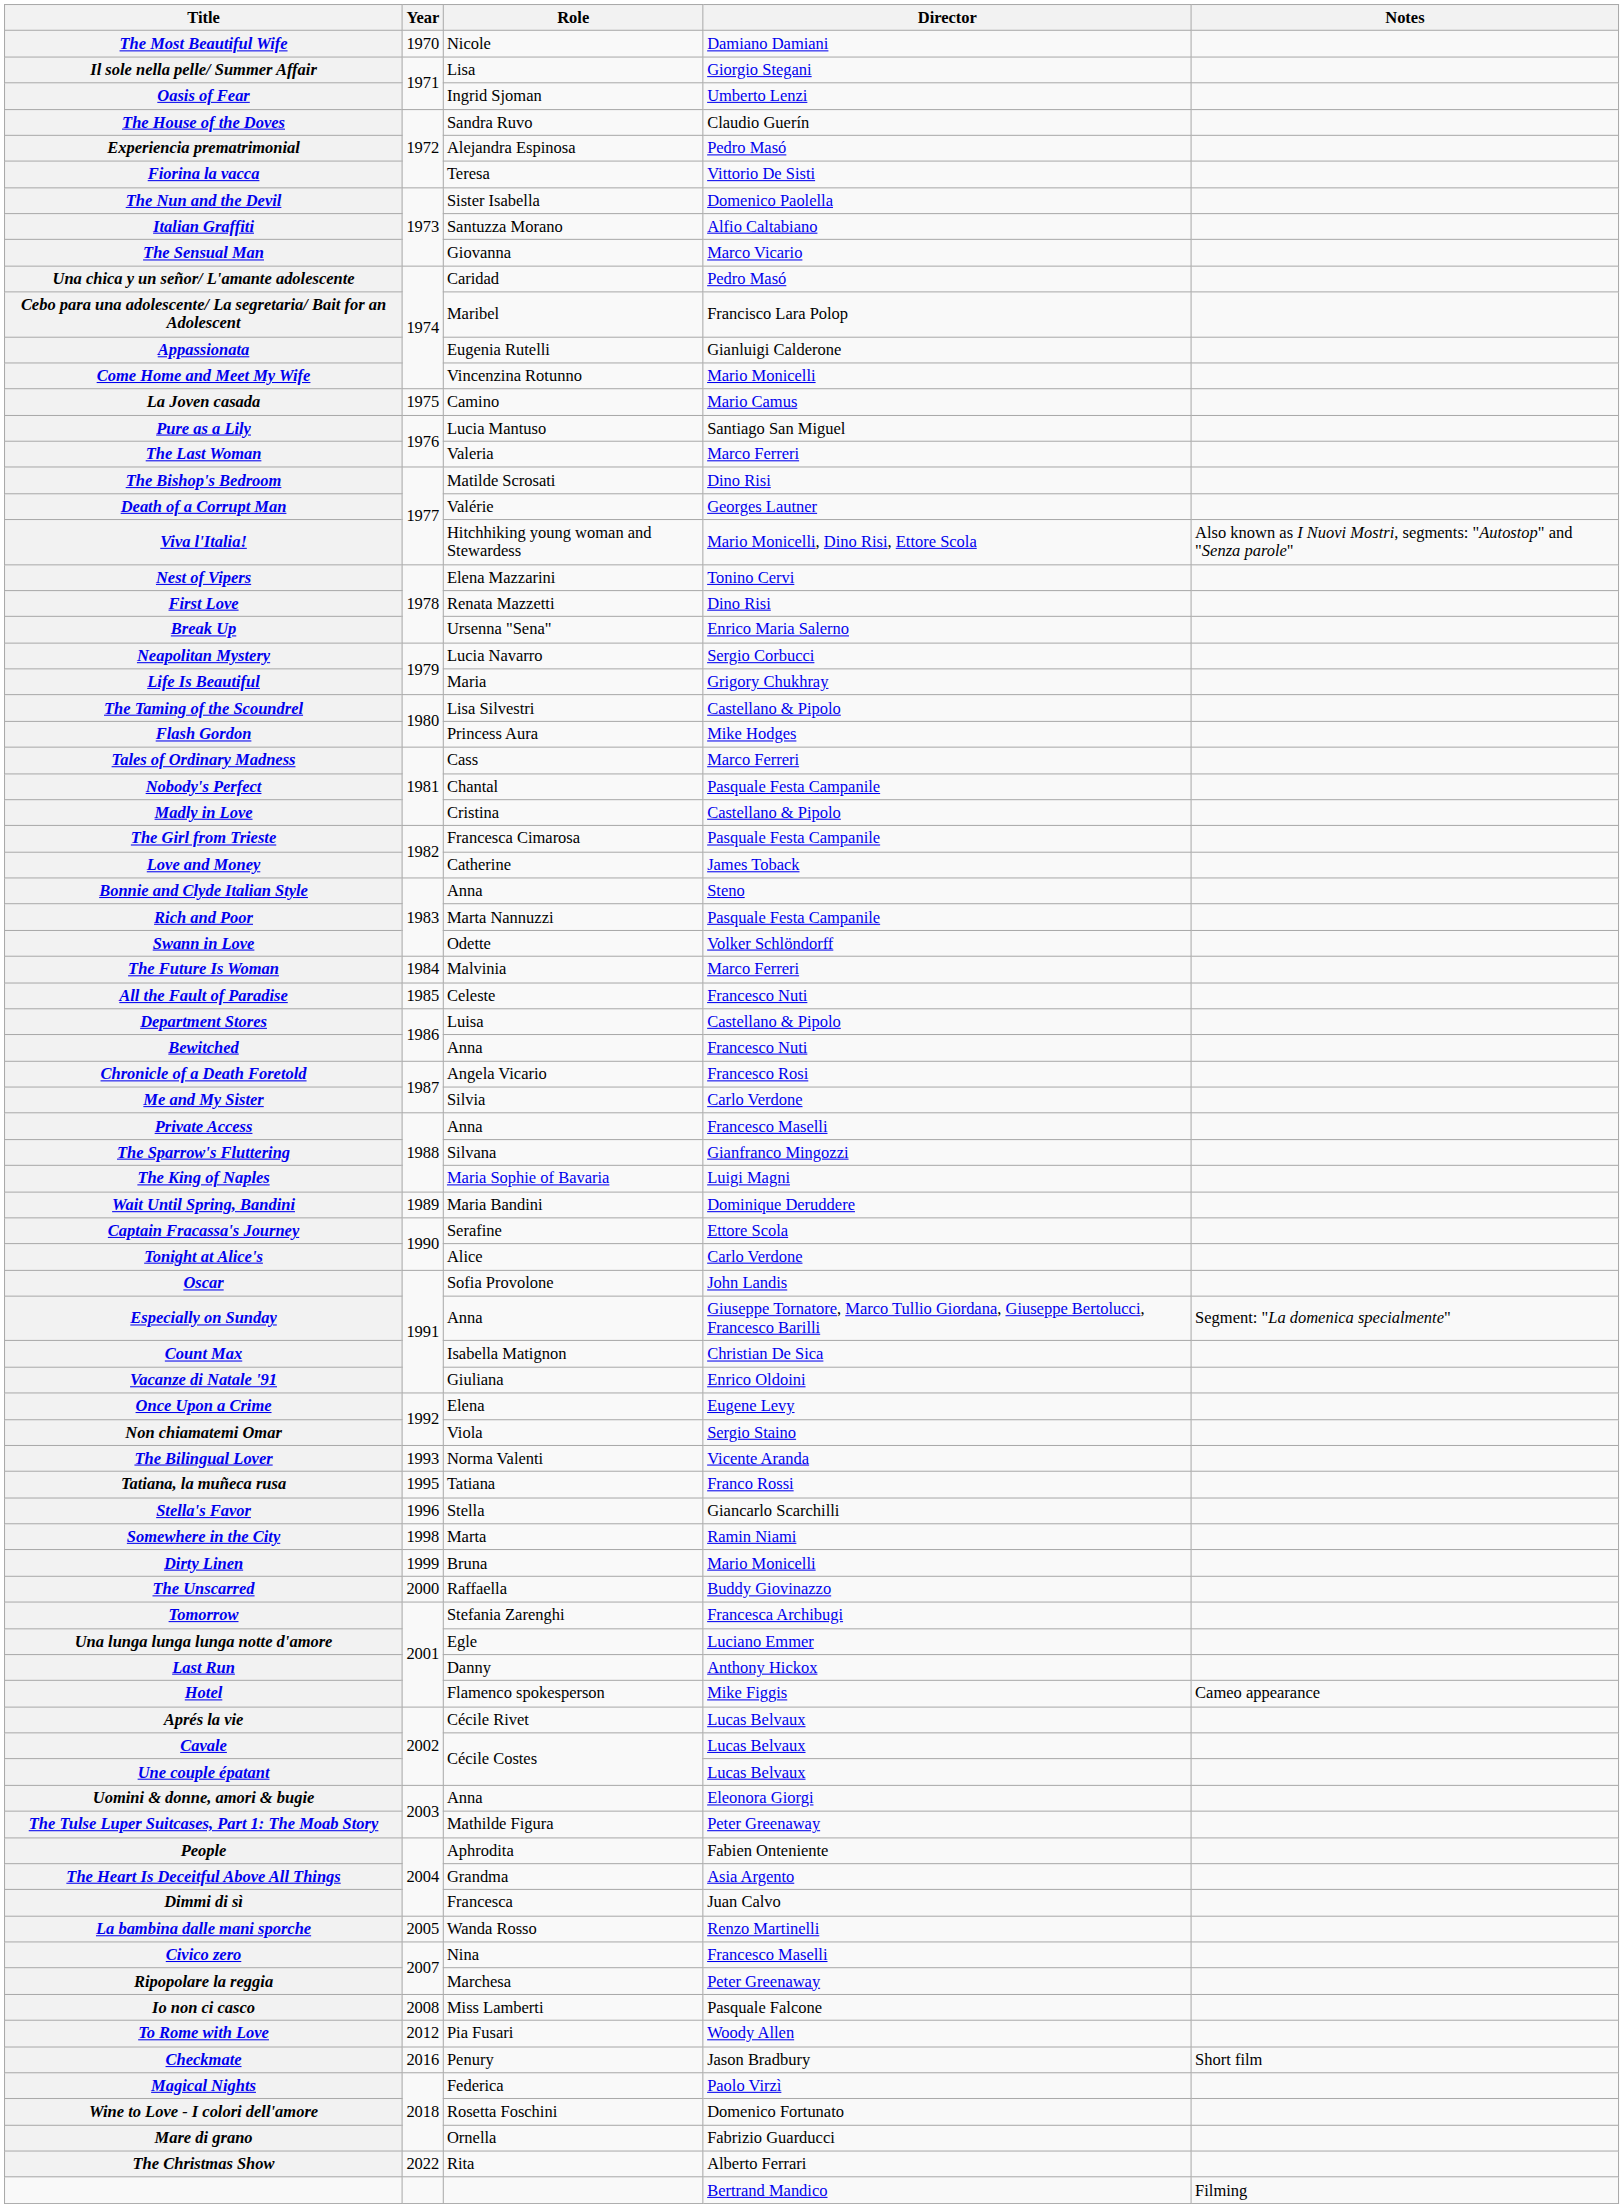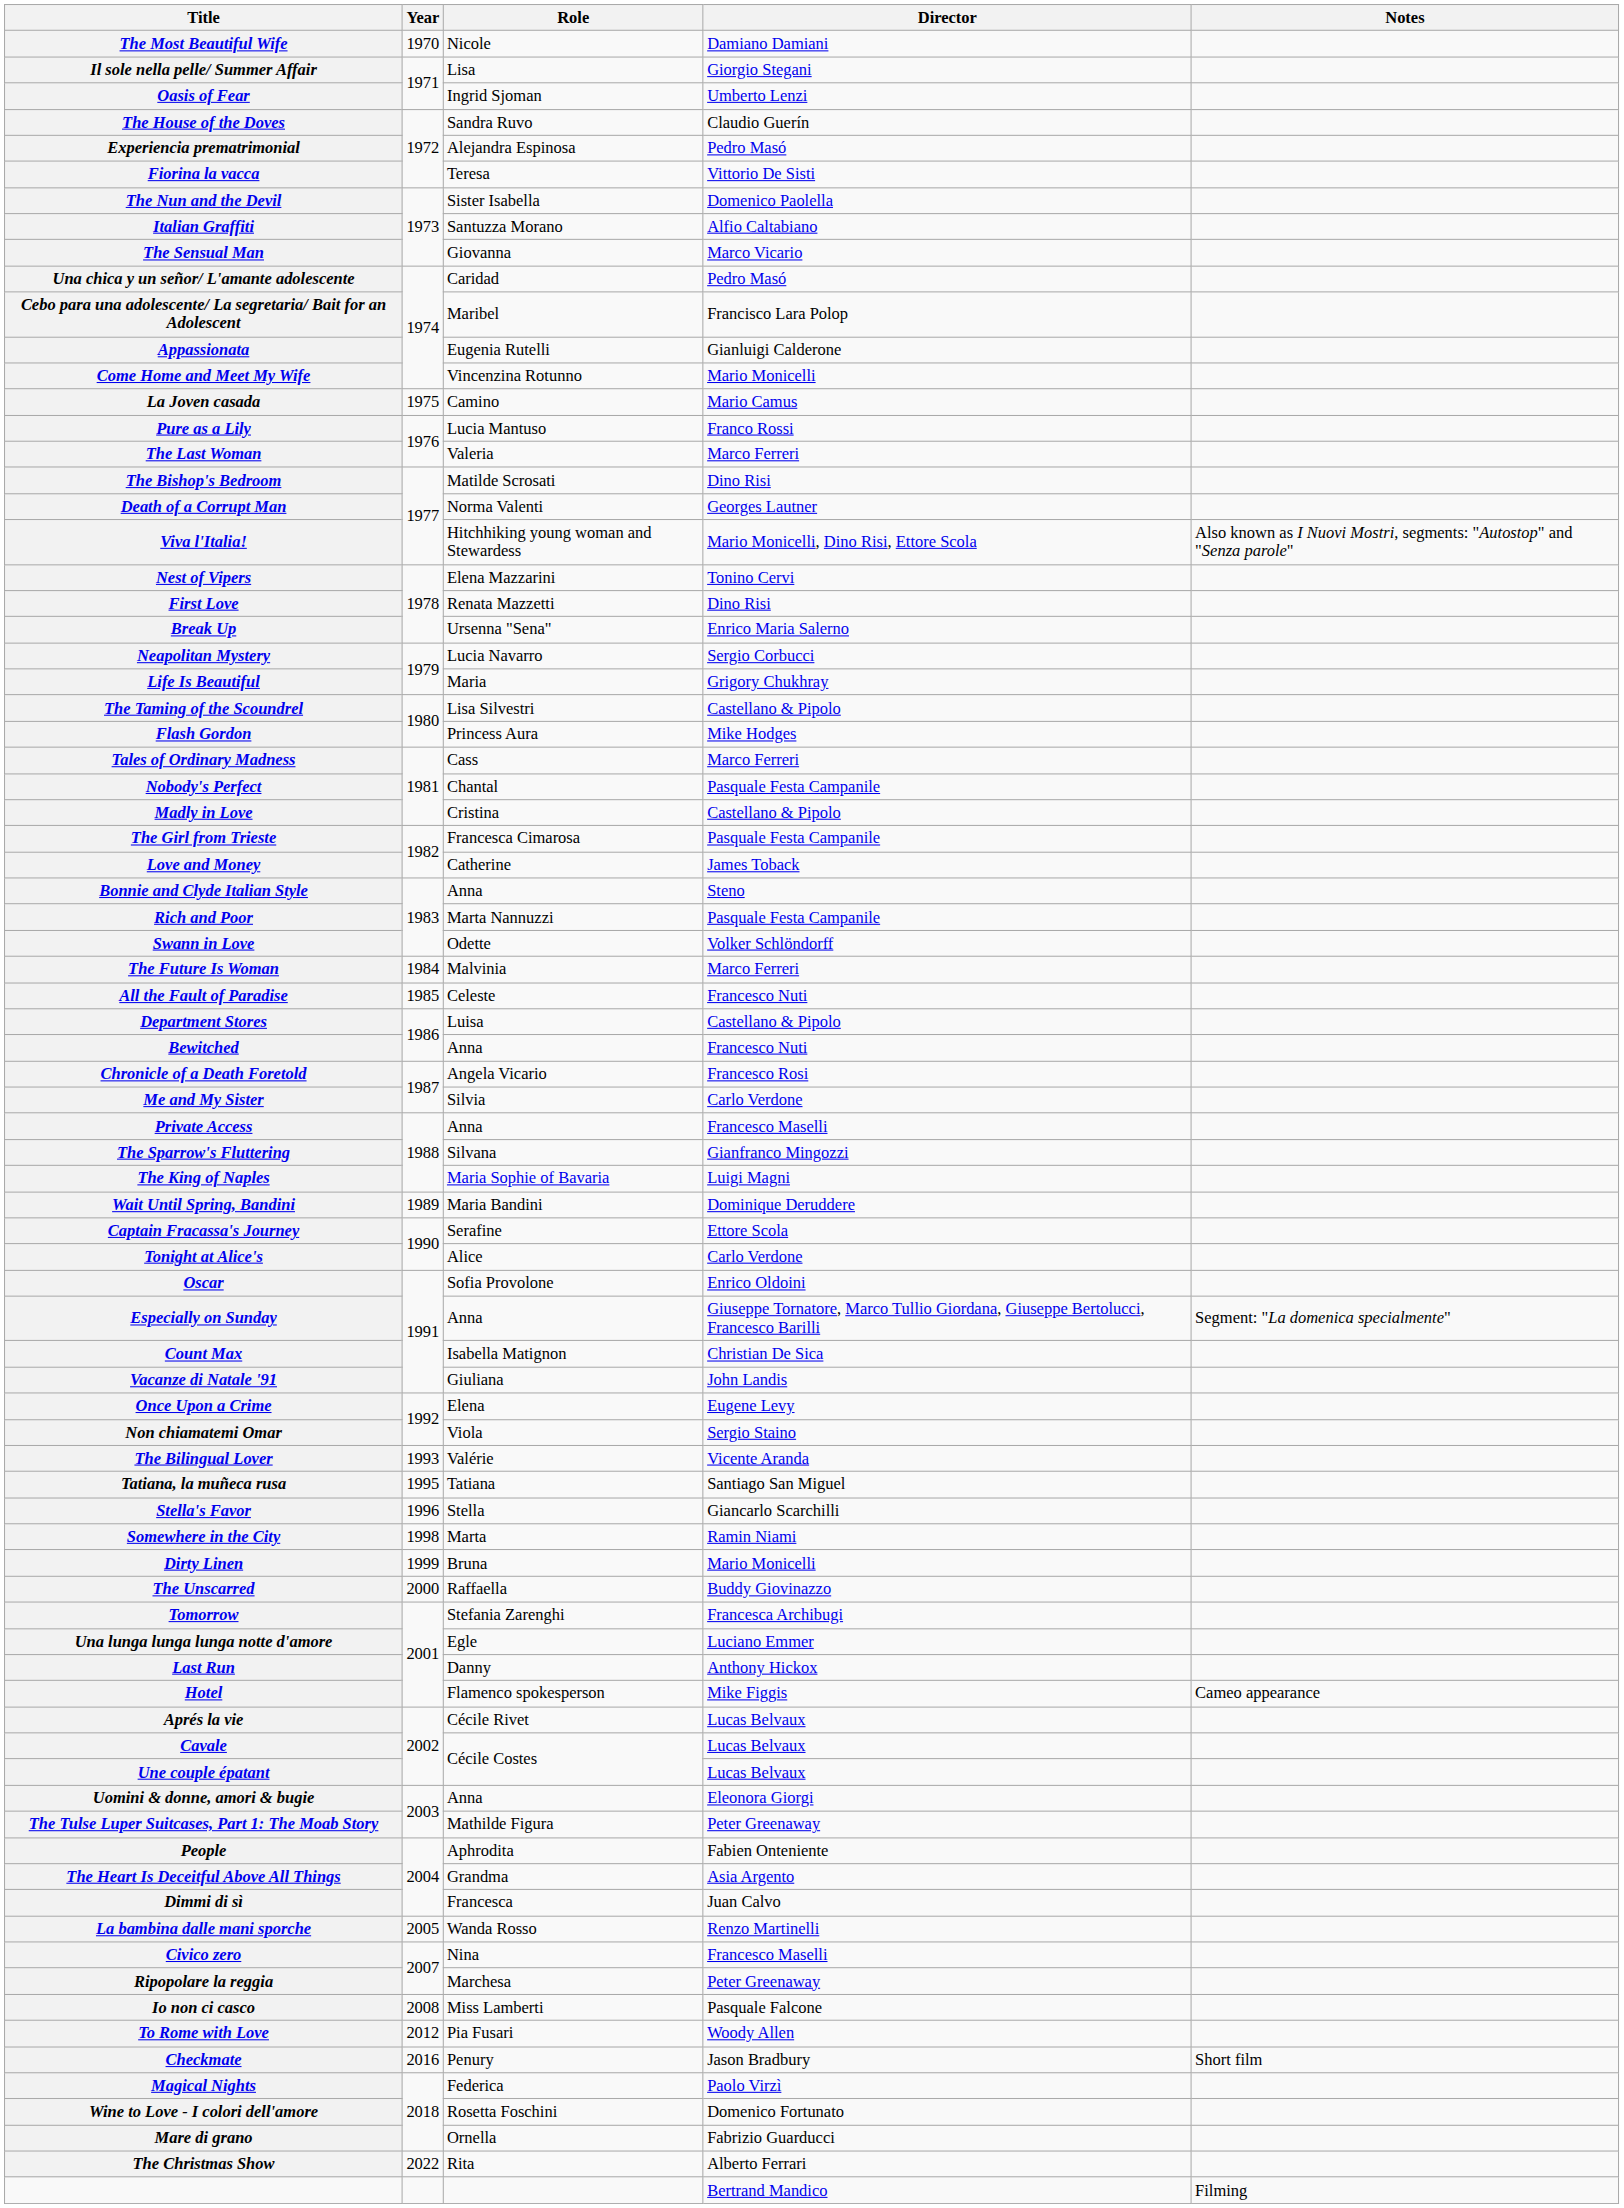(776, 428) Santiago San Miguel -> (750, 428) Franco Rossi
(470, 506) Valérie -> (495, 506) Norma Valenti
(747, 1283) John Landis -> (756, 1283) Enrico Oldoini
(756, 1380) Enrico Oldoini -> (747, 1380) John Landis
(495, 1458) Norma Valenti -> (470, 1458) Valérie
(750, 1484) Franco Rossi -> (776, 1484) Santiago San Miguel
